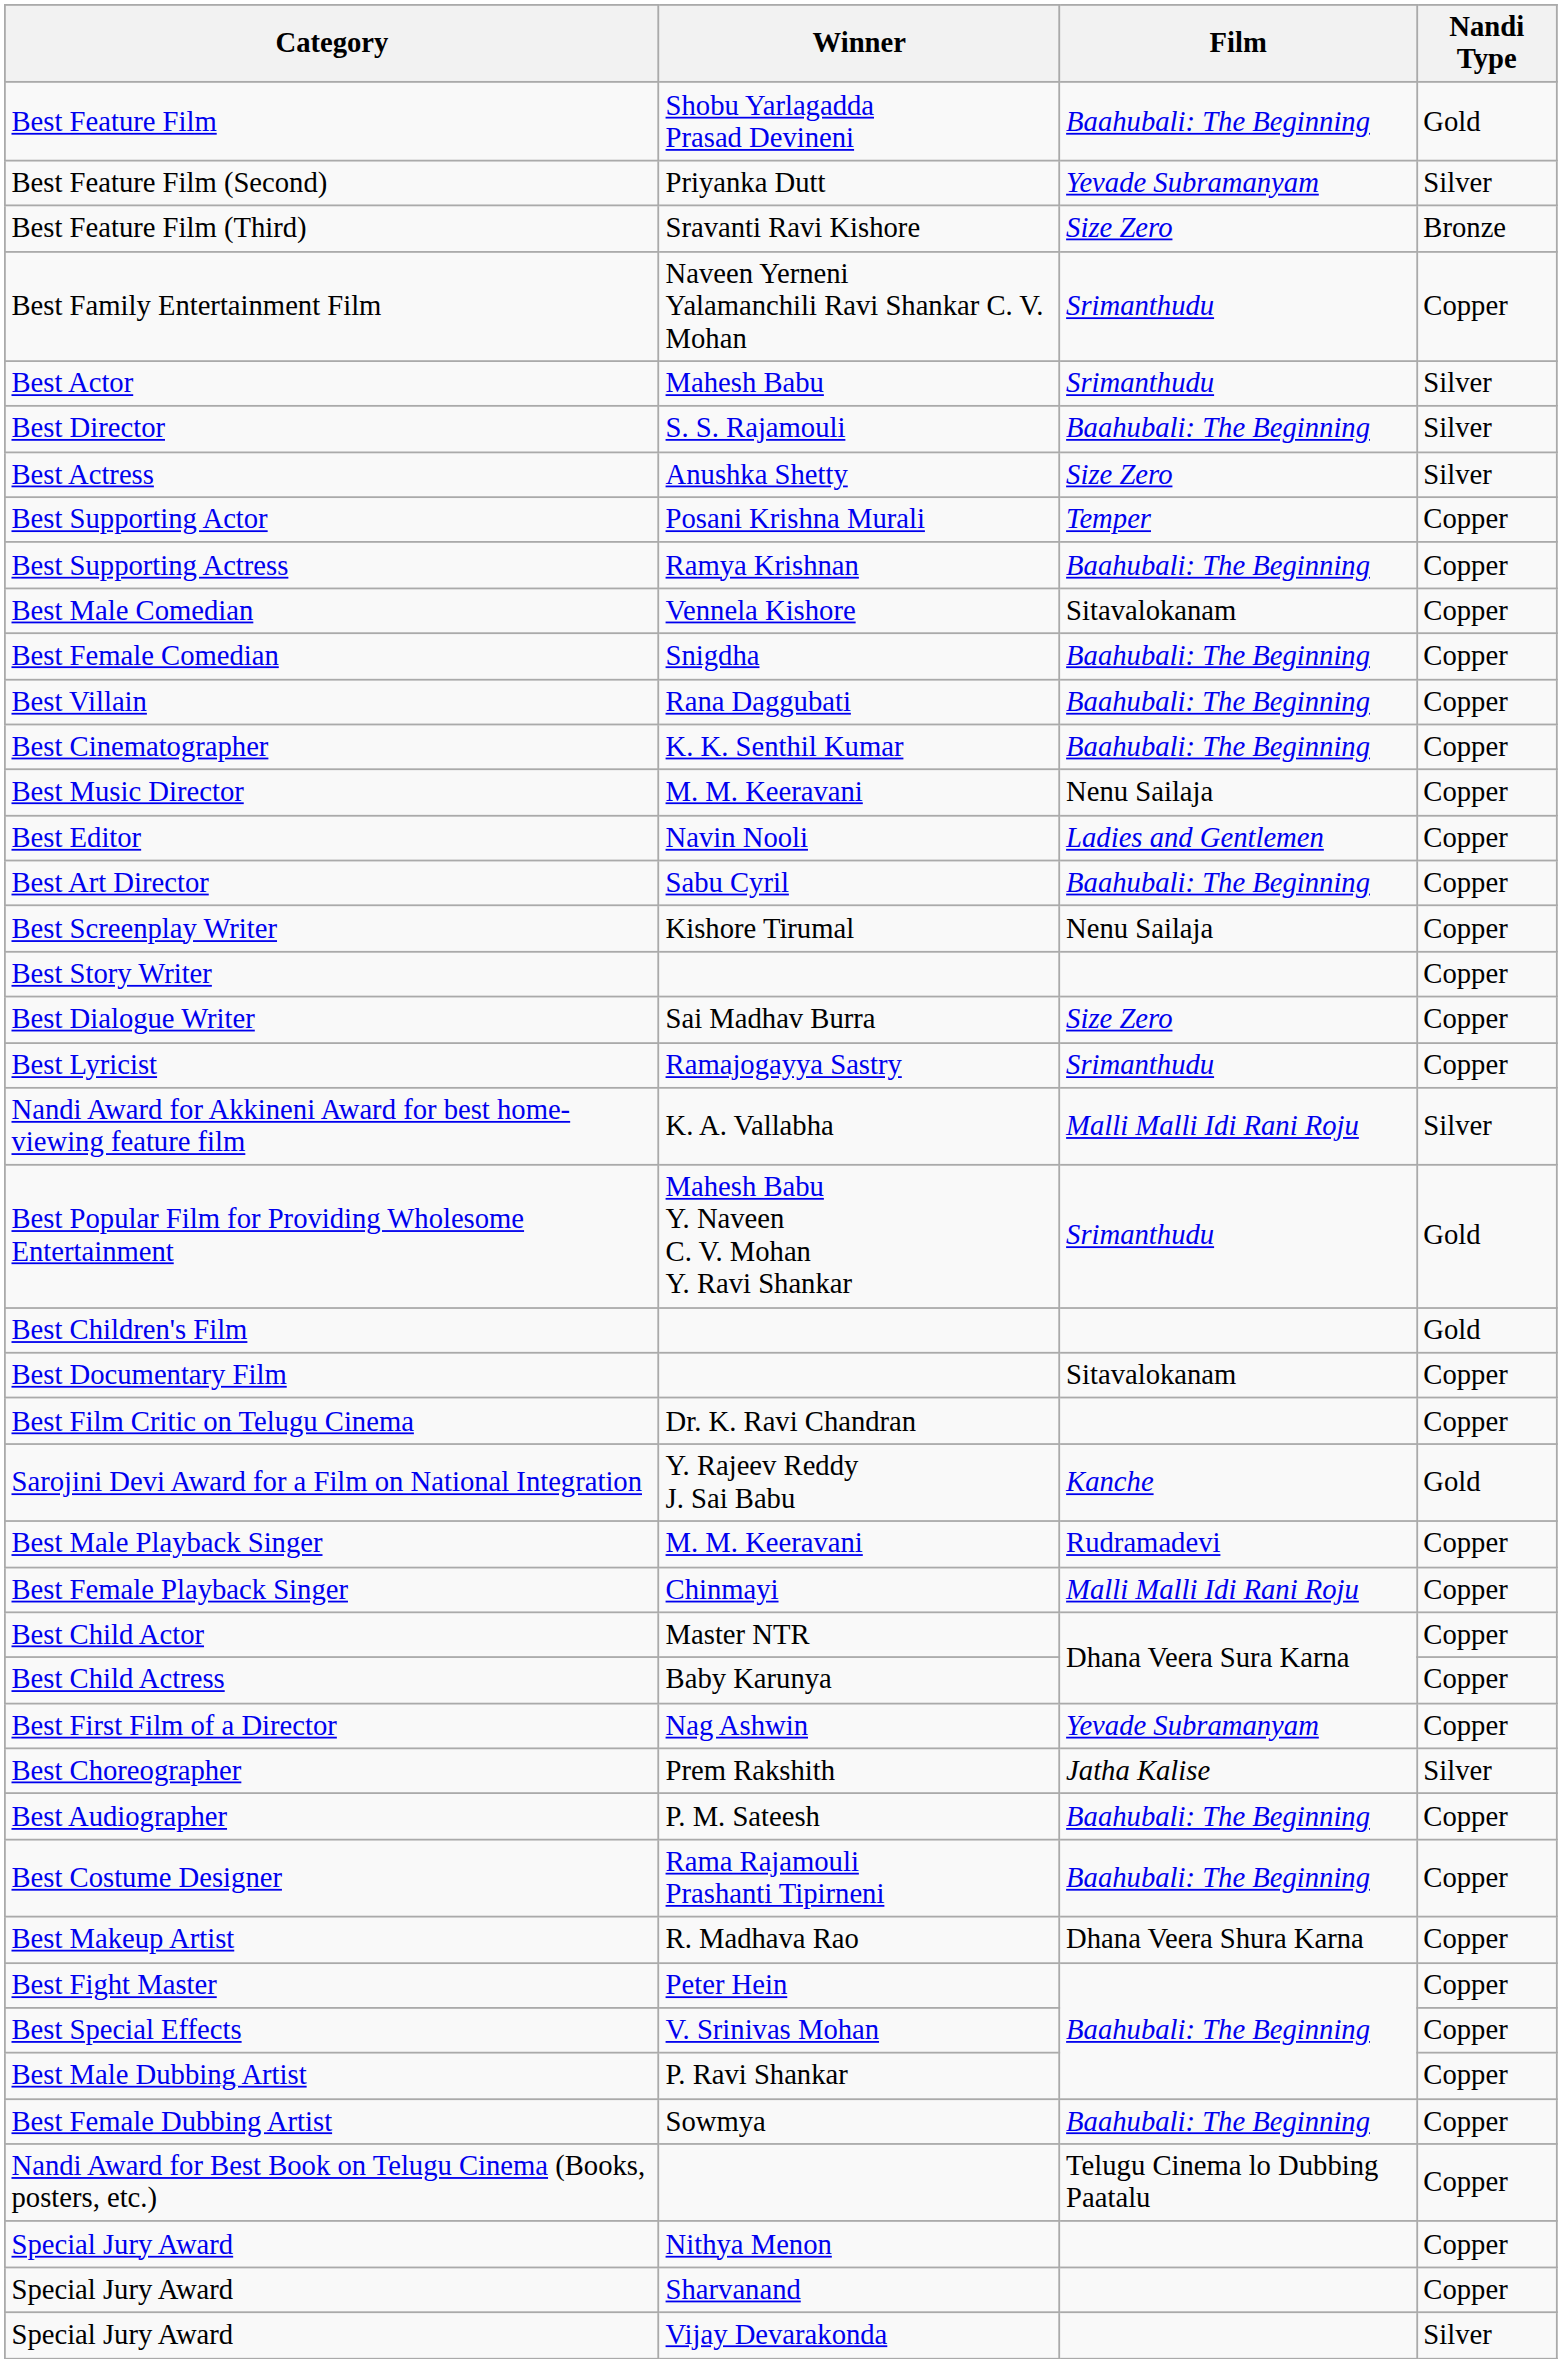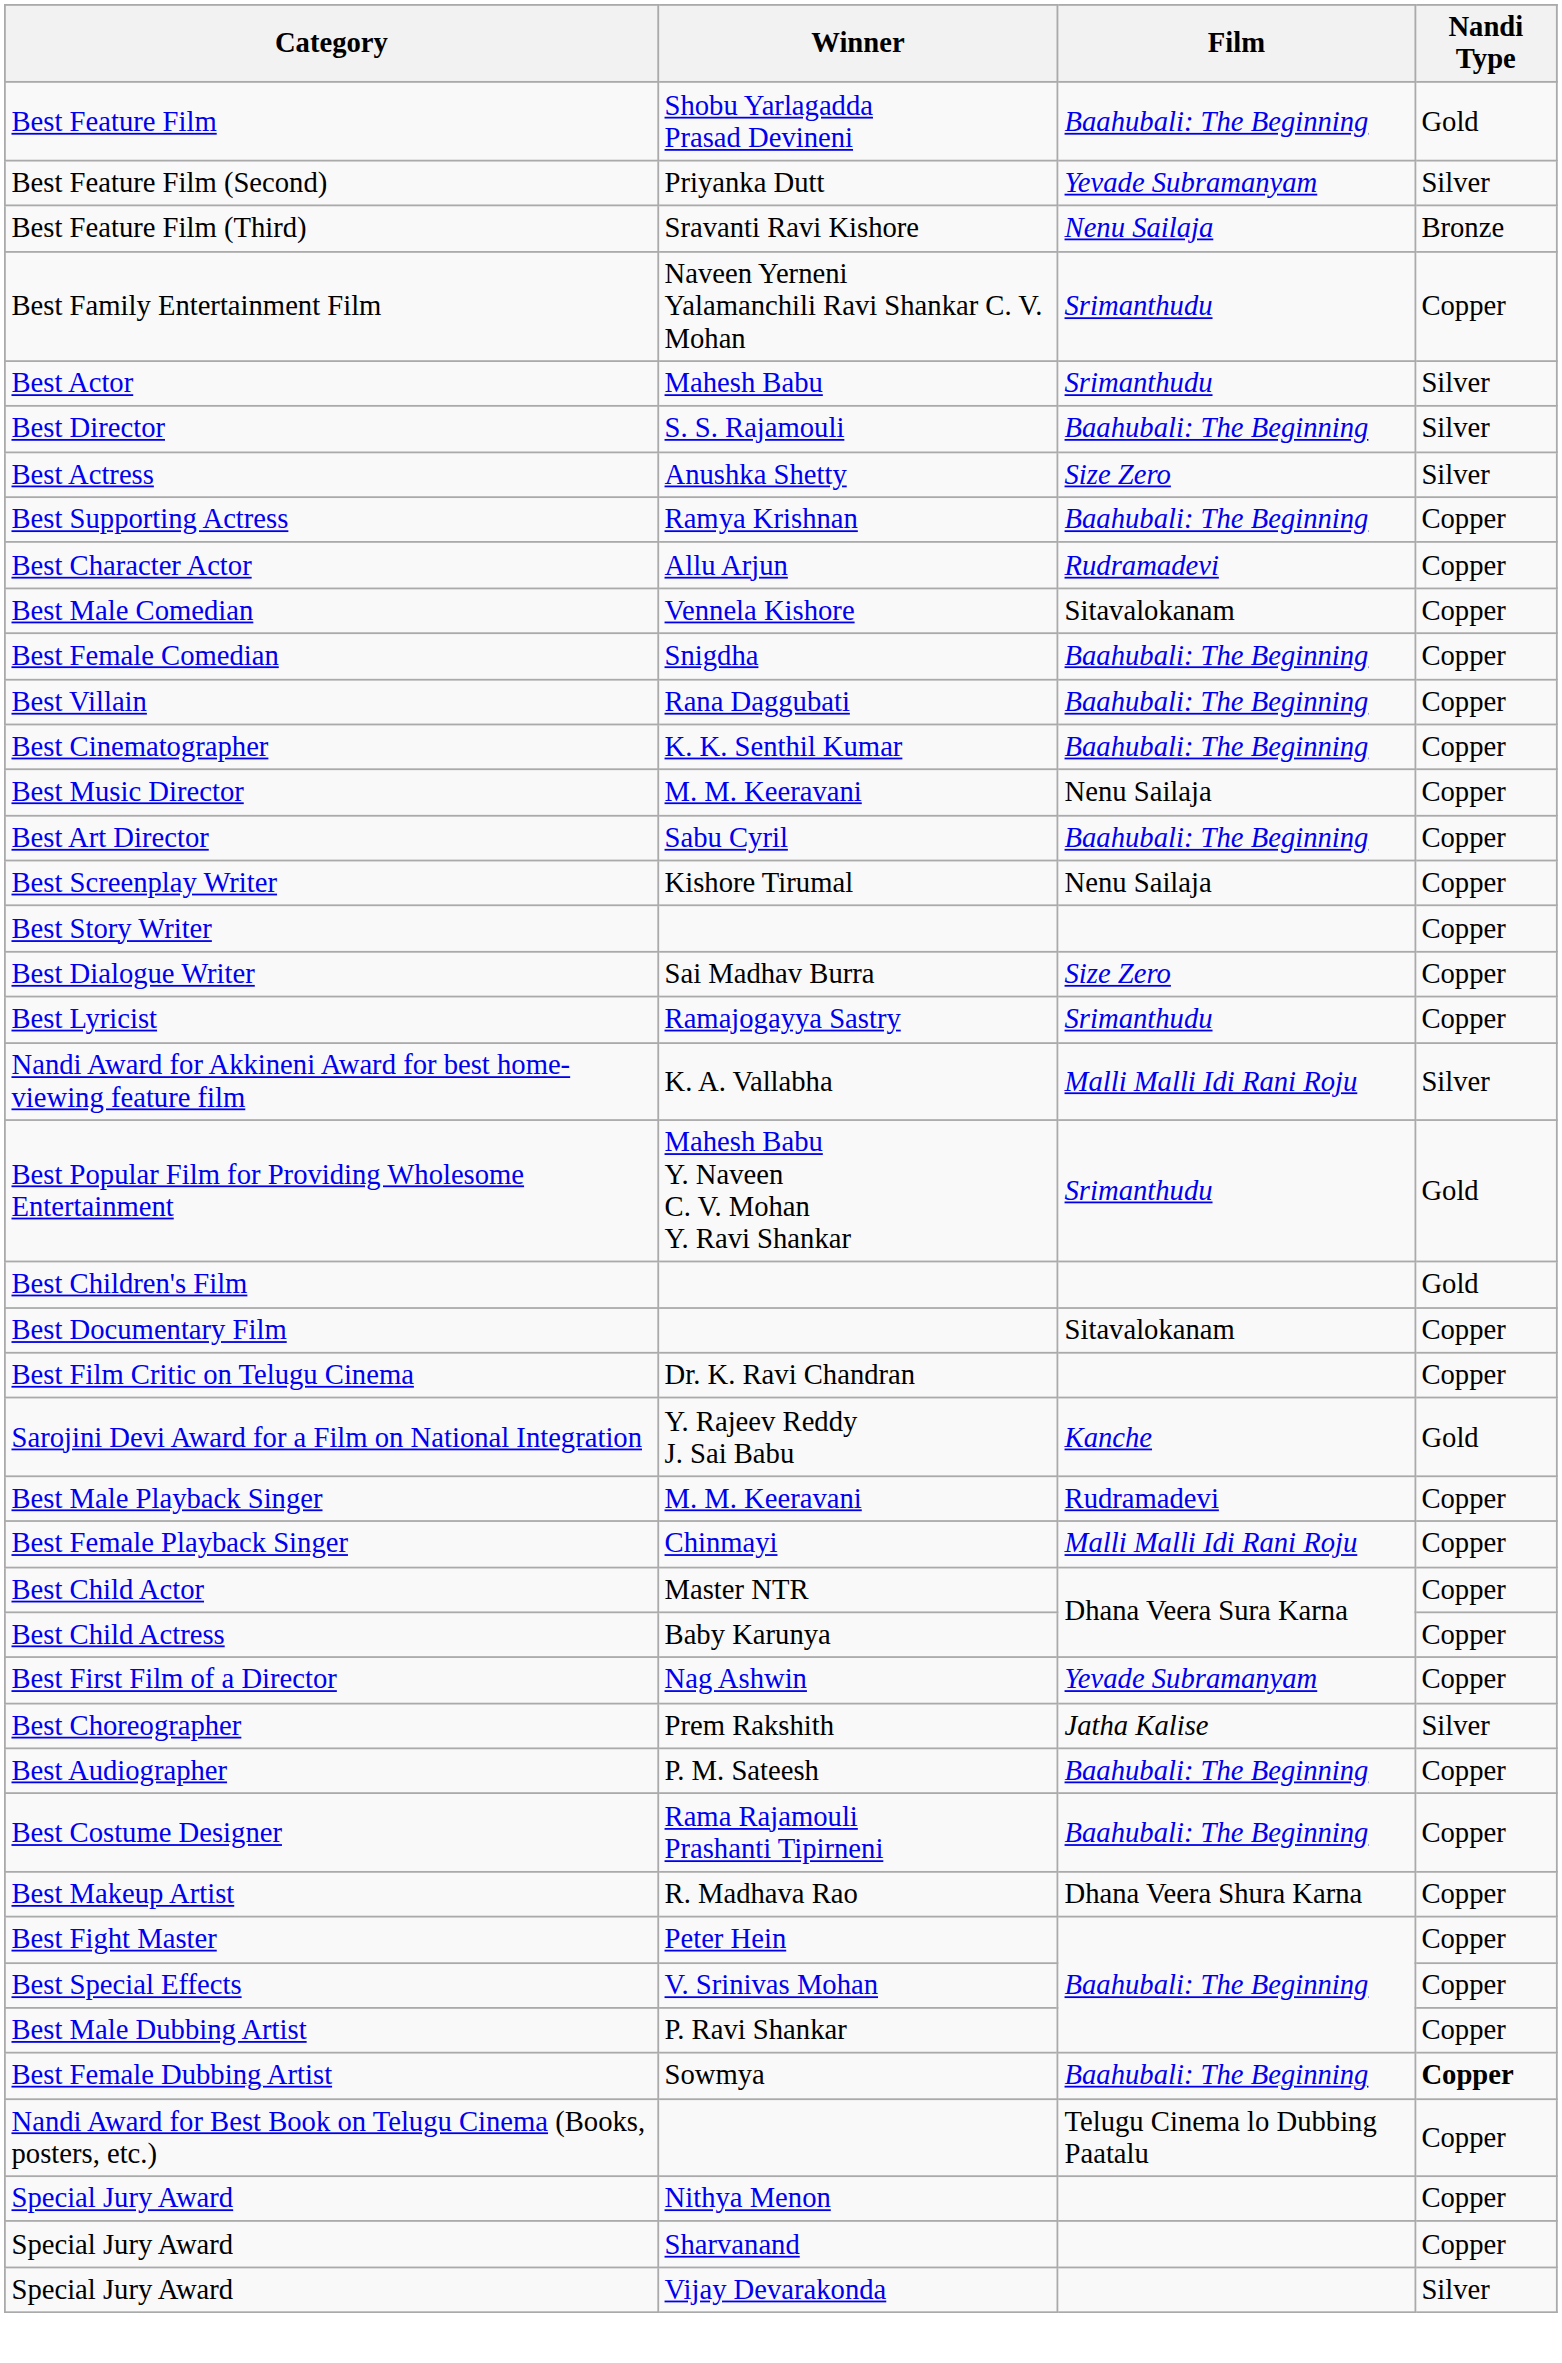(1119, 227) Size Zero -> (1139, 227) Nenu Sailaja
- row: (140, 519)
+ row: (132, 564)
- row: (76, 837)
(1466, 2120) normal -> (1468, 2075) bold
